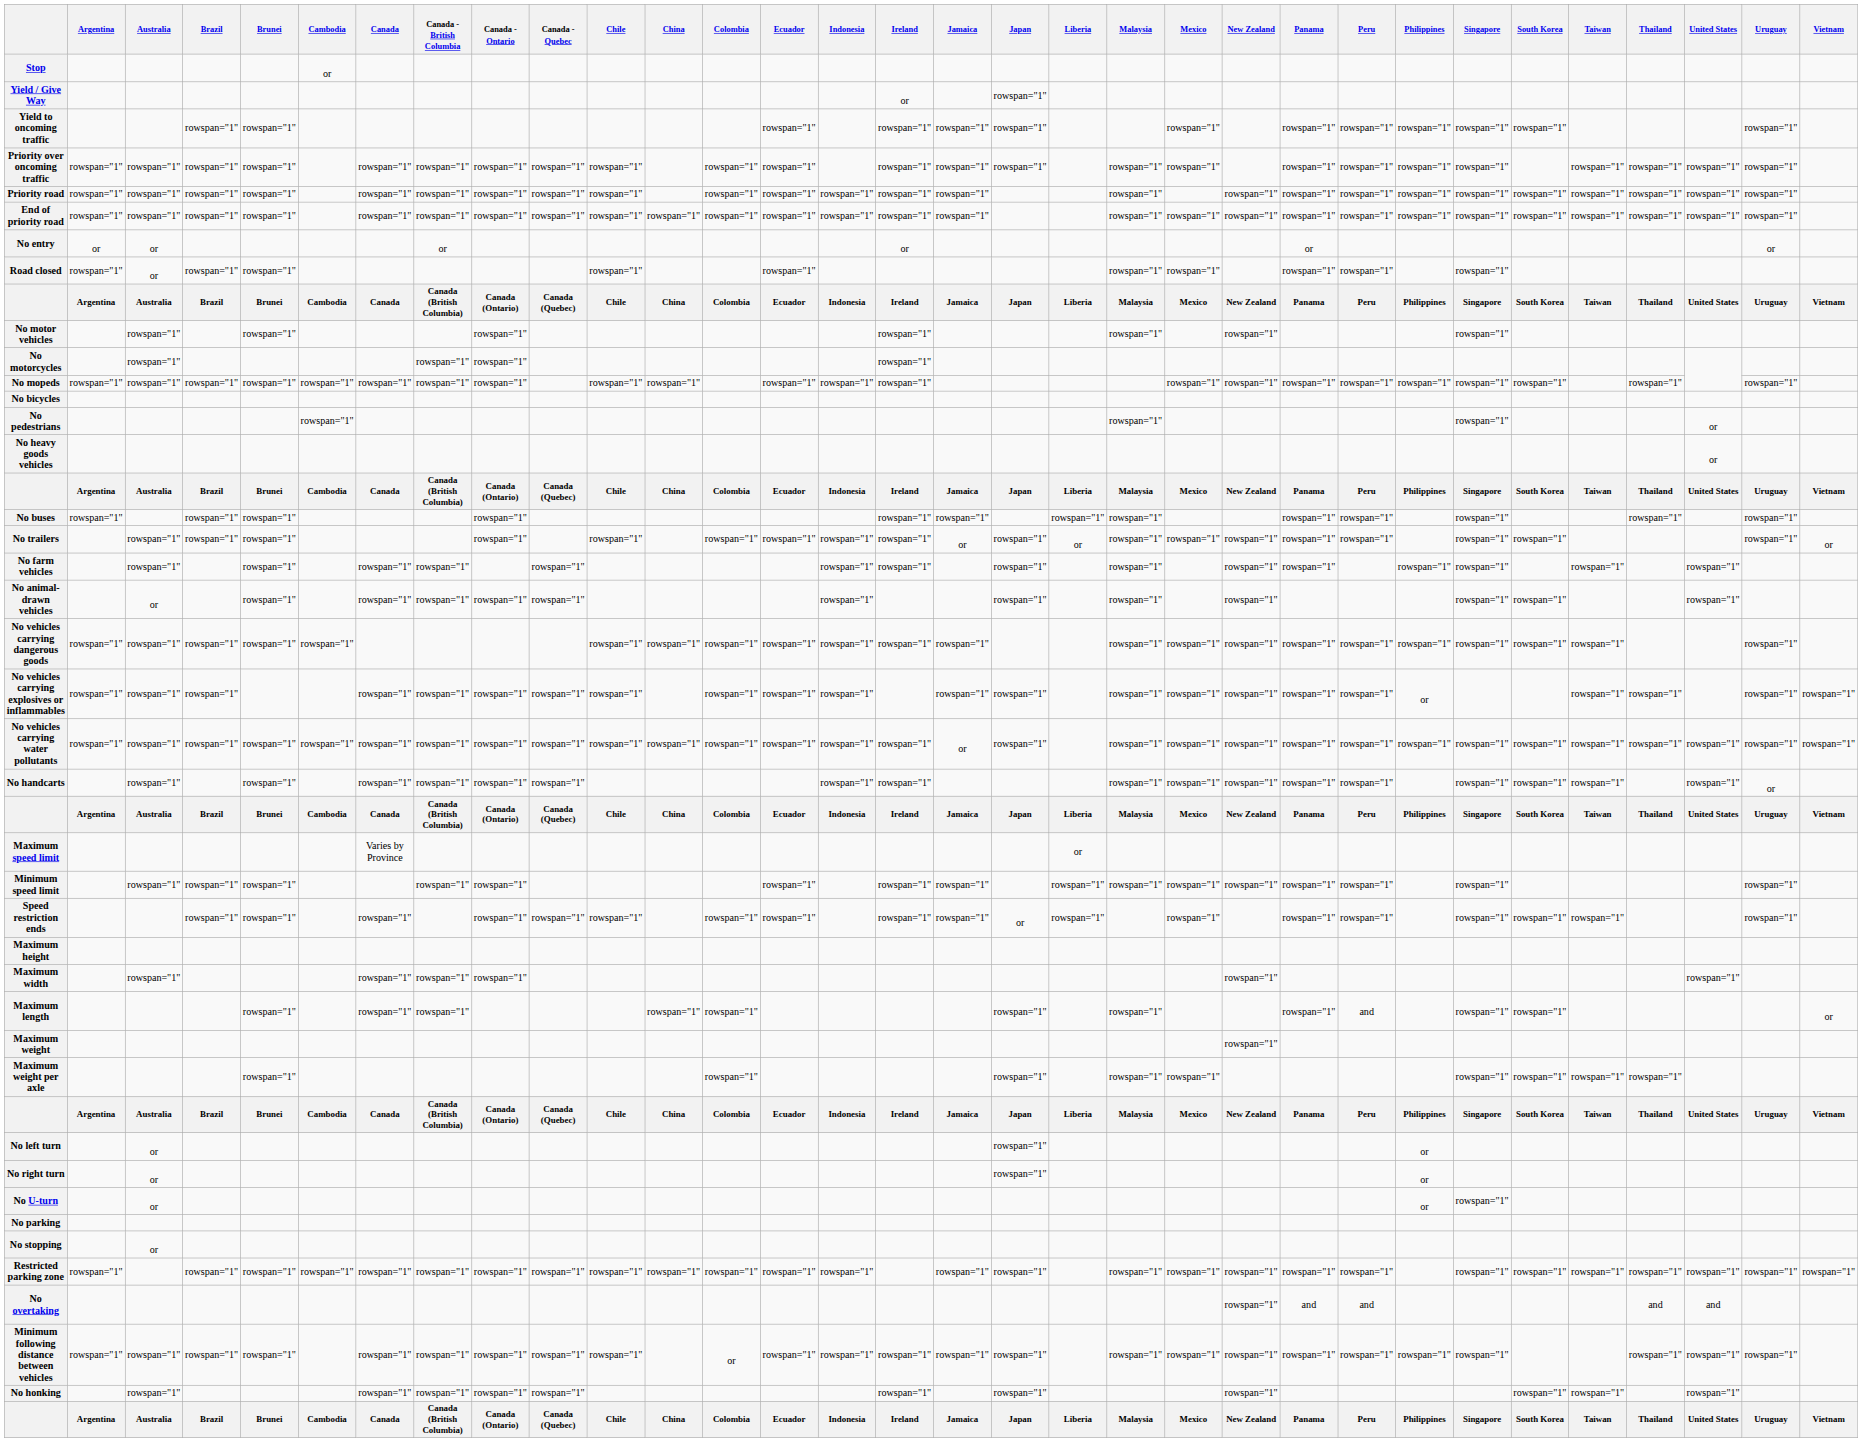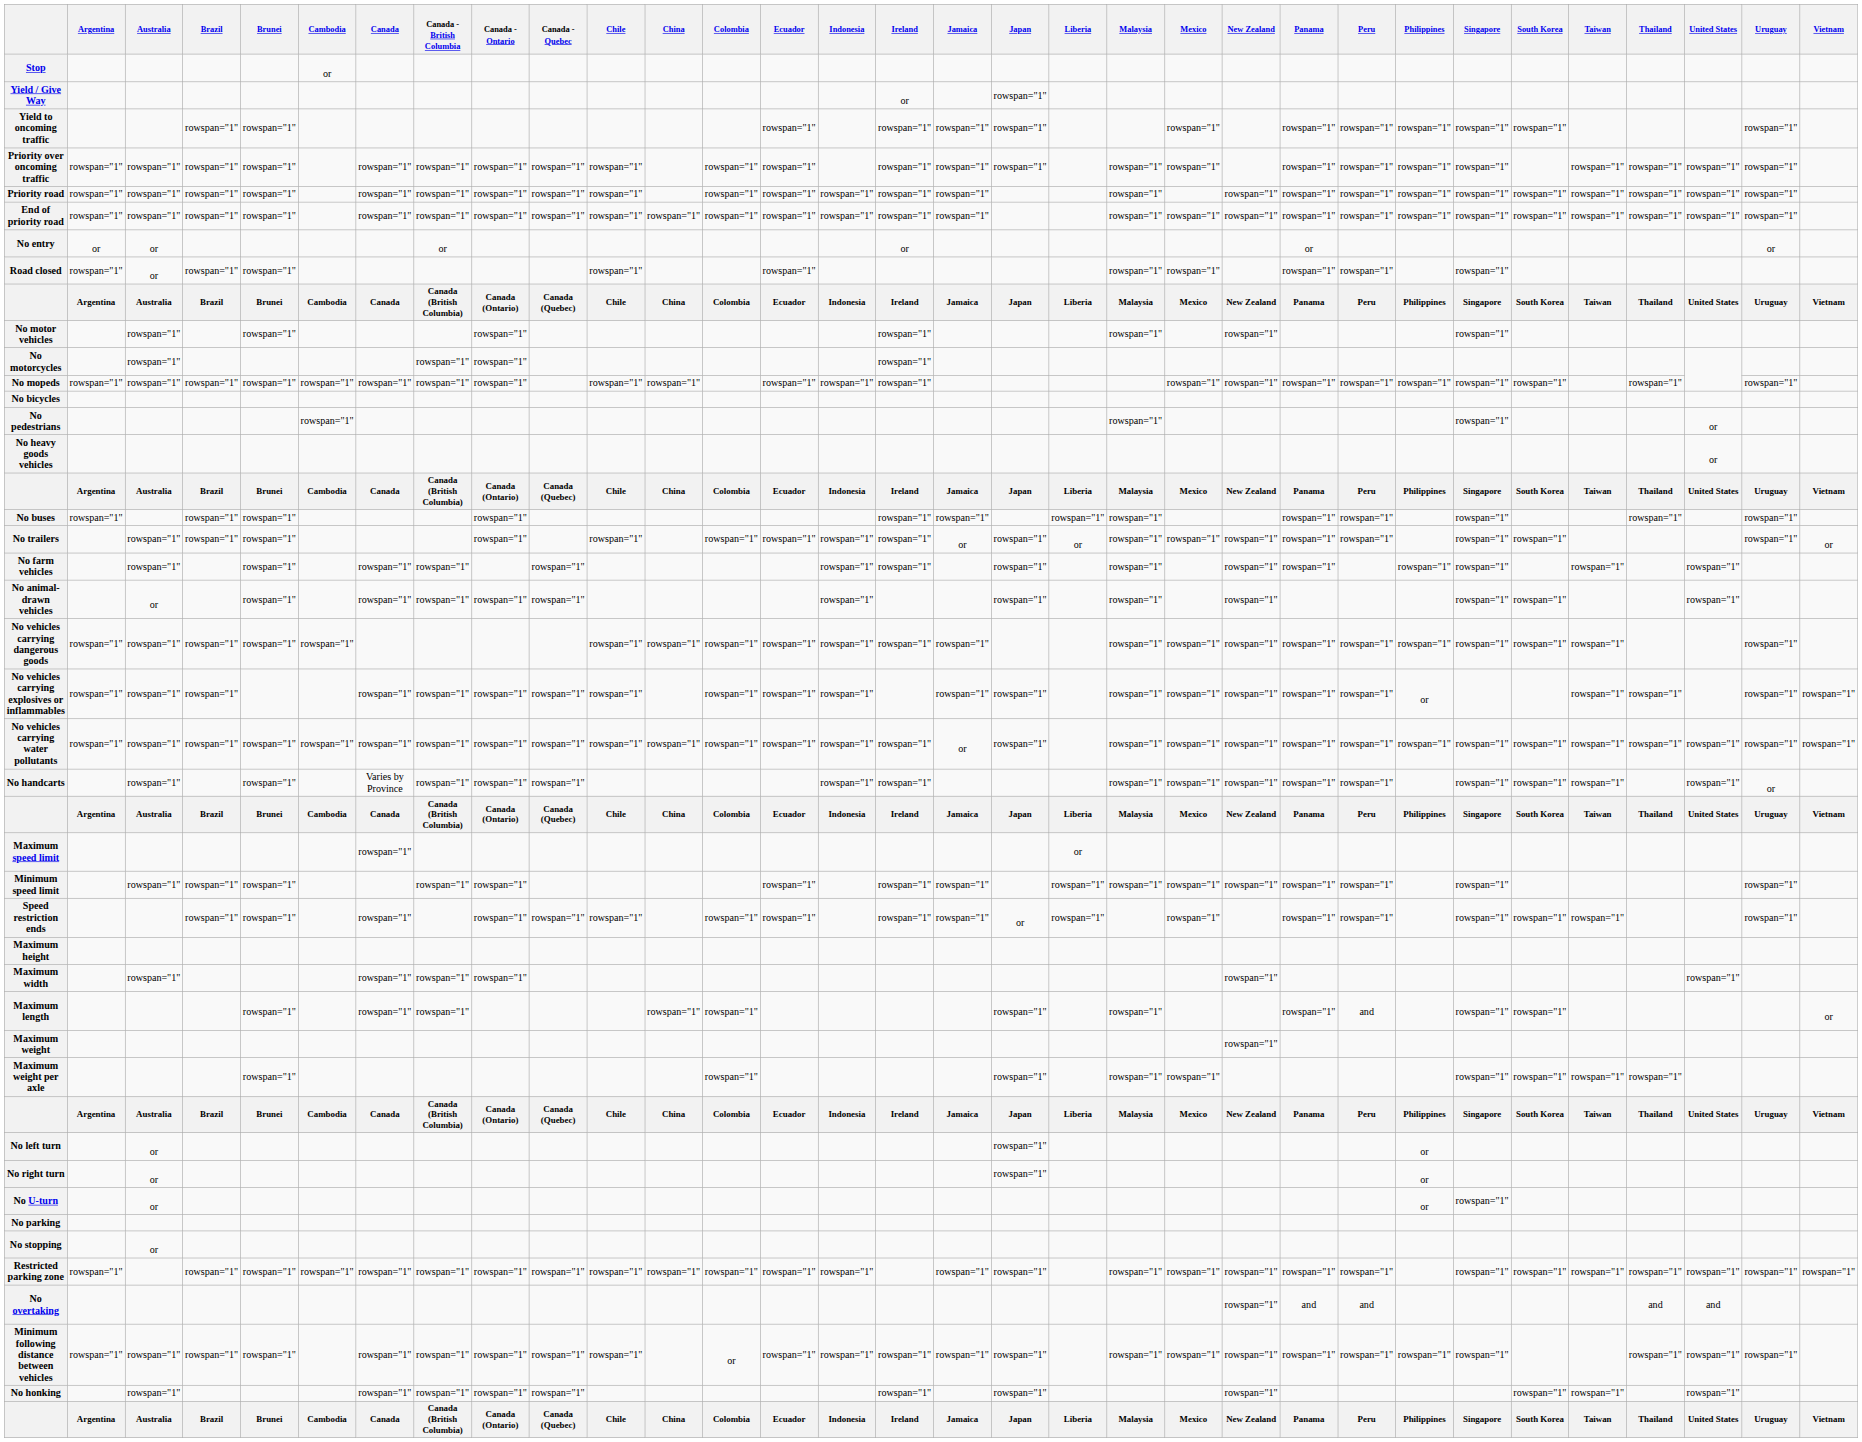(385, 782) rowspan="1" -> (385, 782) Varies by Province
(385, 851) Varies by Province -> (385, 851) rowspan="1"
